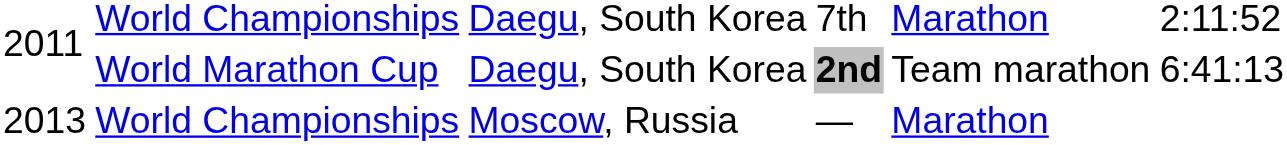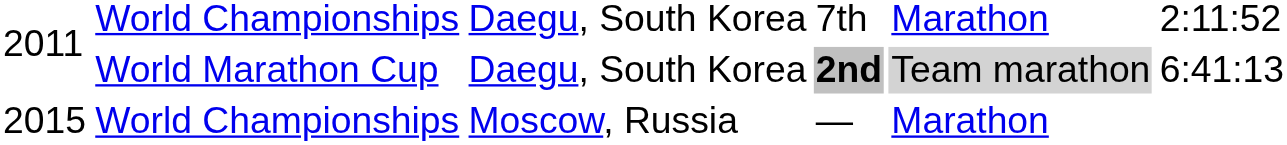(1021, 69) no background -> (1021, 69) lightgrey background
(44, 120) 2013 -> (44, 120) 2015
